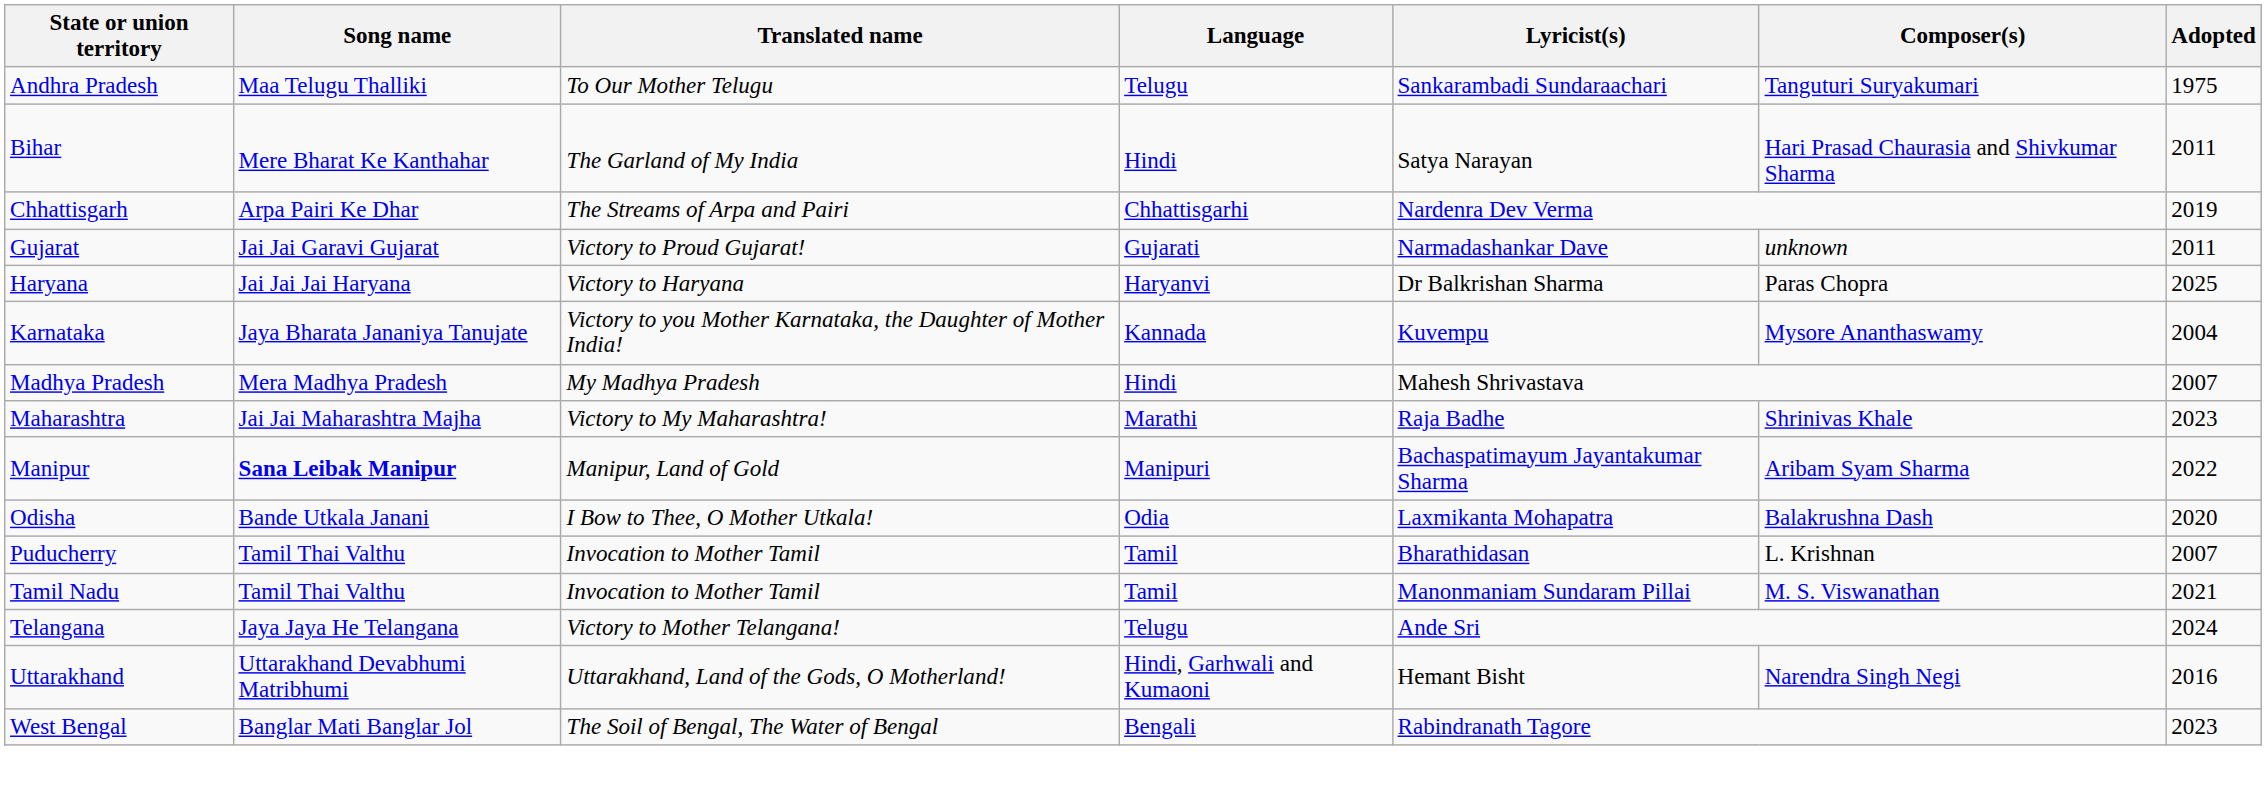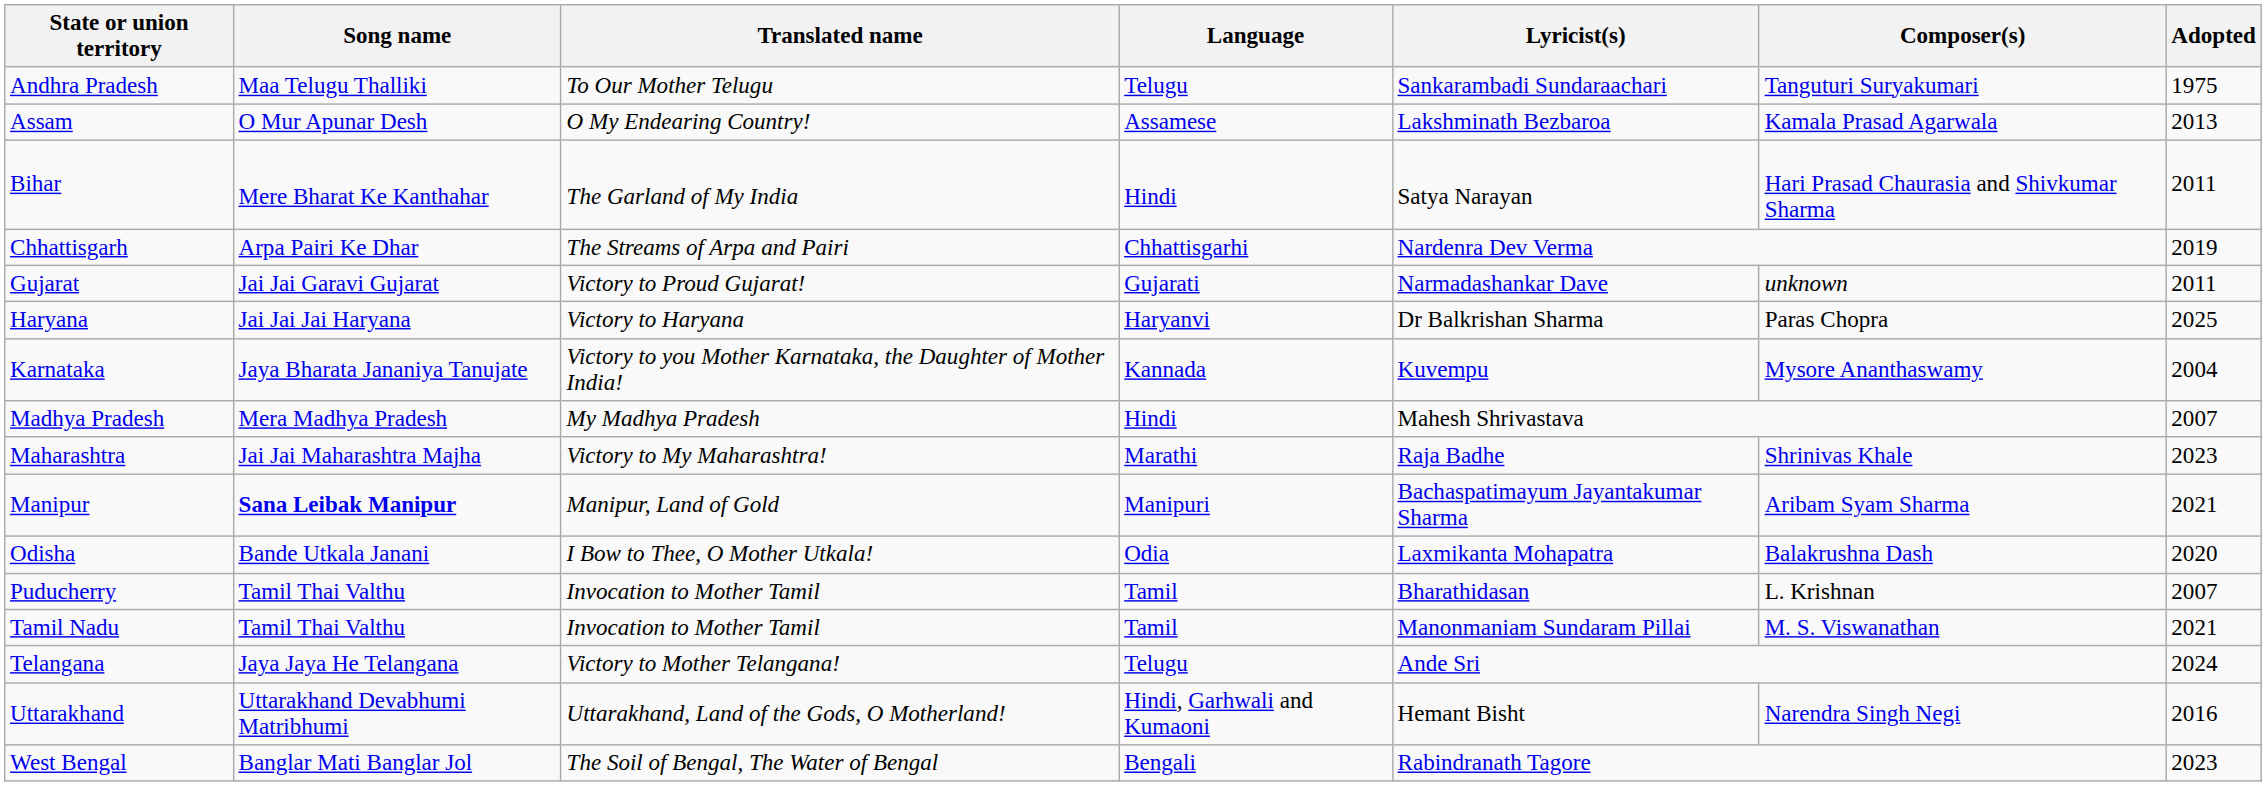+ row: (41, 121)
(2194, 468) 2022 -> (2194, 504) 2021
